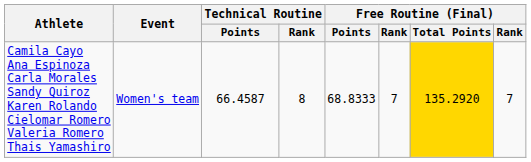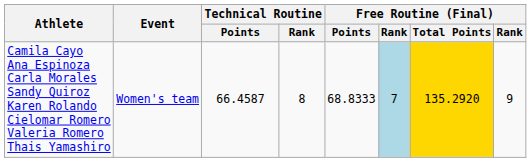(394, 99) no background -> (394, 99) lightblue background
(510, 99) 7 -> (510, 99) 9
